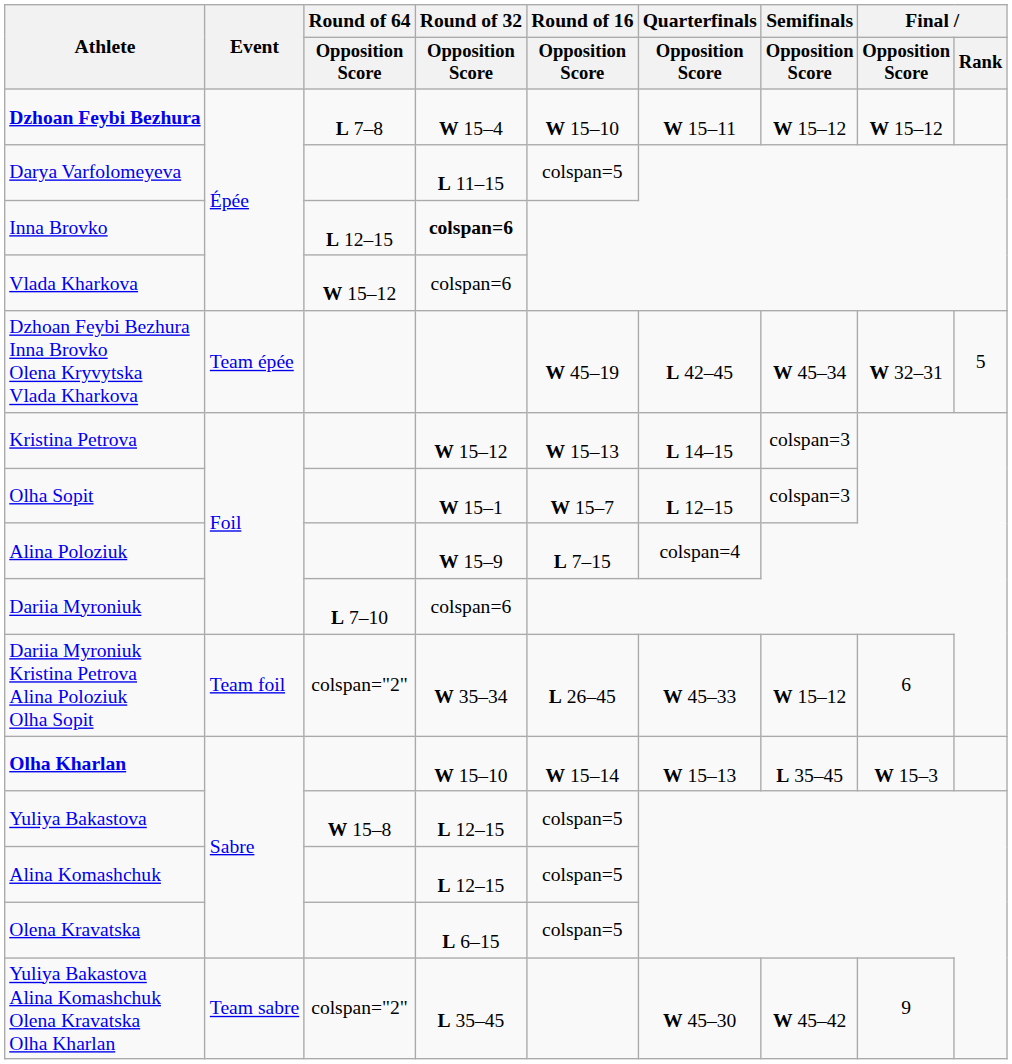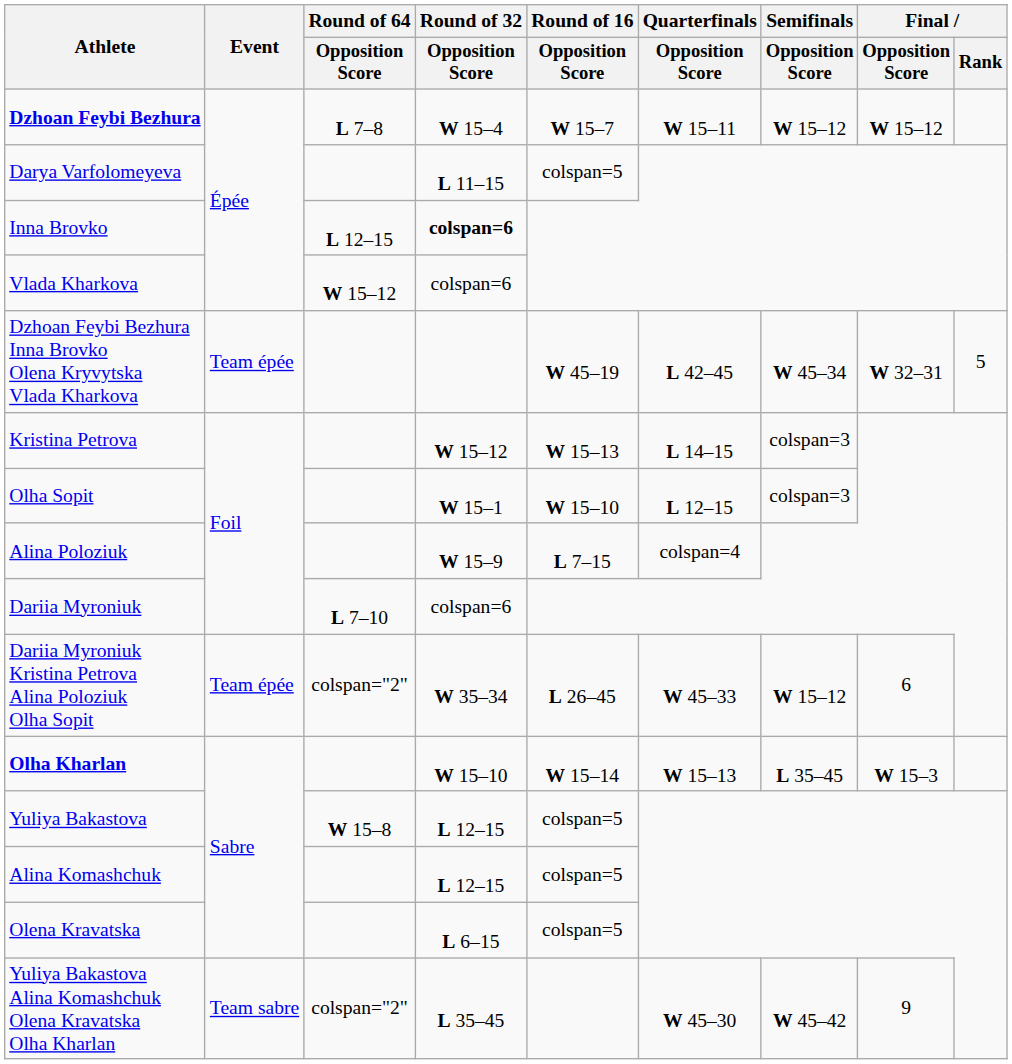(582, 128) W 15–10 -> (582, 128) W 15–7
(582, 507) W 15–7 -> (582, 507) W 15–10
(247, 685) Team foil -> (252, 685) Team épée
